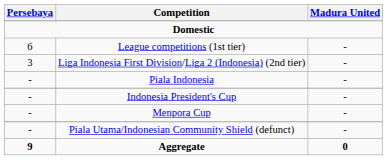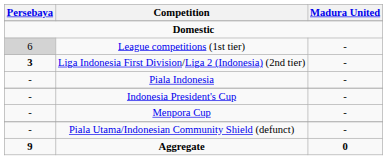(30, 46) no background -> (30, 46) lightgrey background
(30, 63) normal -> (30, 63) bold
